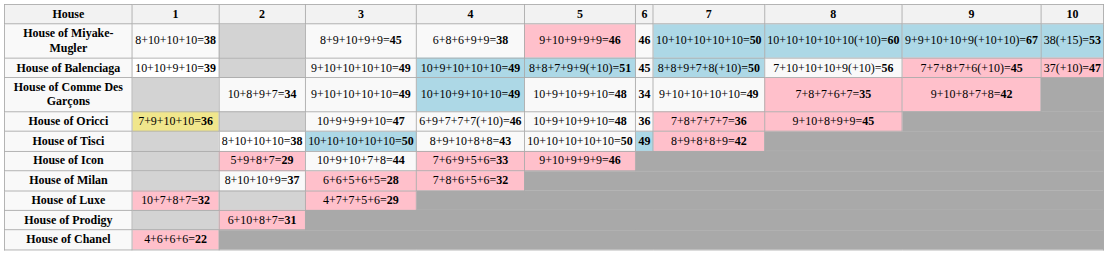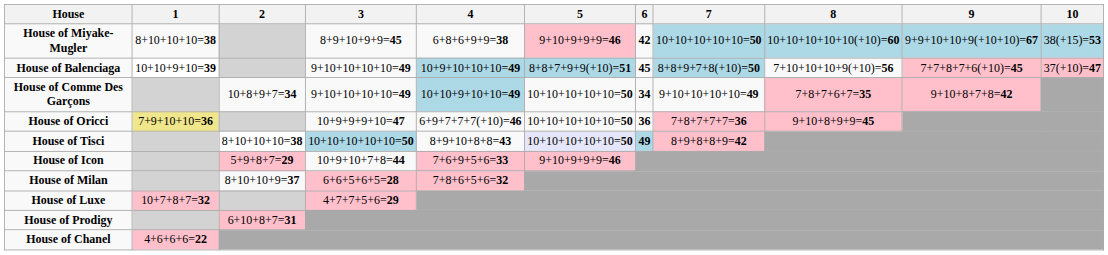(644, 40) 46 -> (644, 40) 42
(580, 94) 10+9+10+9+10=48 -> (580, 94) 10+10+10+10+10=50
(580, 121) 10+9+10+9+10=48 -> (580, 121) 10+10+10+10+10=50
(580, 140) no background -> (580, 140) lavender background
